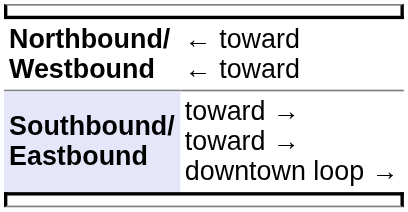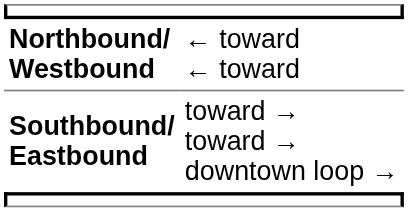(92, 141) lavender background -> (92, 141) no background
